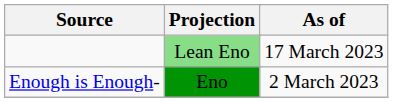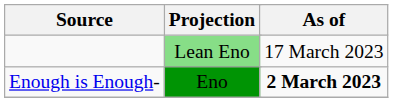(324, 81) normal -> (324, 81) bold
